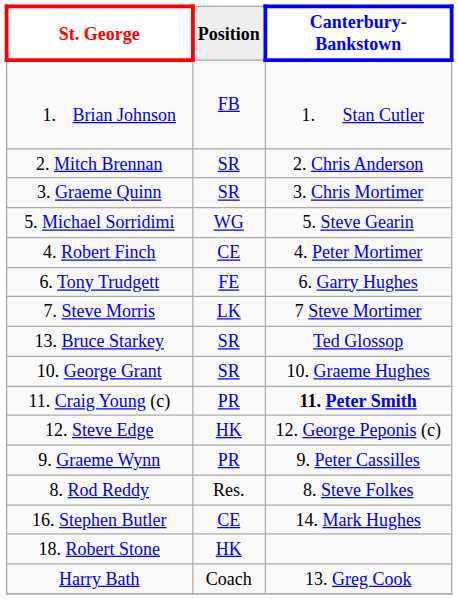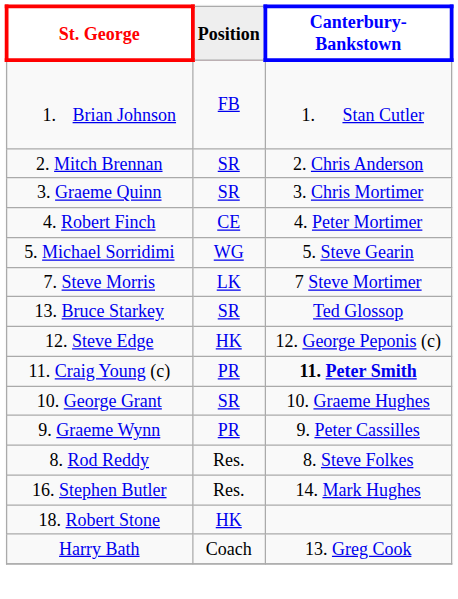rows swapped: (99, 252) <-> (99, 222)
- row: (99, 281)
rows swapped: (99, 430) <-> (99, 370)
(229, 519) CE -> (229, 489) Res.
